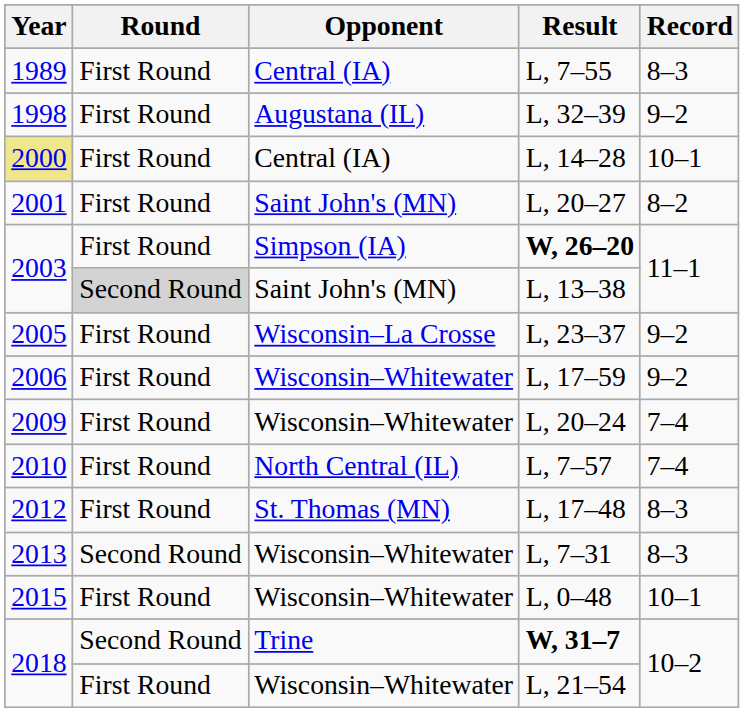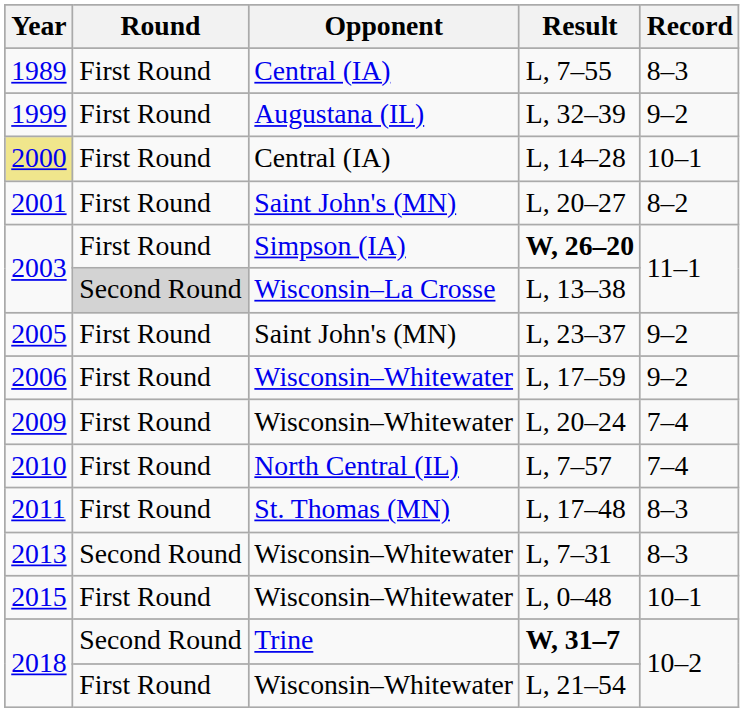(39, 114) 1998 -> (39, 114) 1999
(355, 289) Saint John's (MN) -> (375, 289) Wisconsin–La Crosse
(375, 333) Wisconsin–La Crosse -> (355, 333) Saint John's (MN)
(39, 509) 2012 -> (38, 509) 2011
